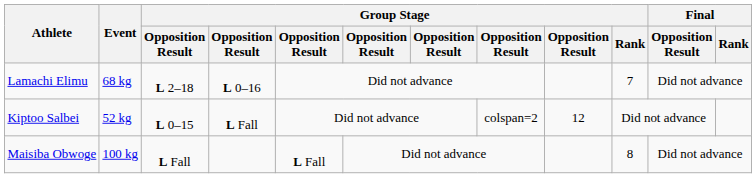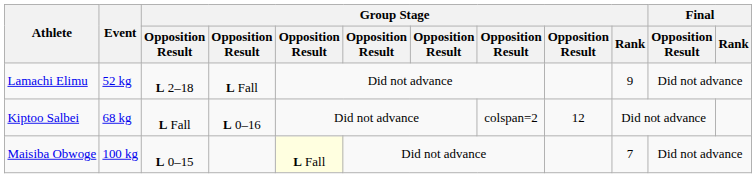(117, 81) 68 kg -> (117, 81) 52 kg
(242, 88) L 0–16 -> (242, 88) L Fall
(630, 81) 7 -> (630, 81) 9
(117, 117) 52 kg -> (117, 117) 68 kg
(175, 125) L 0–15 -> (175, 125) L Fall
(242, 125) L Fall -> (242, 125) L 0–16
(175, 162) L Fall -> (175, 162) L 0–15
(309, 162) no background -> (309, 162) lightyellow background
(630, 154) 8 -> (630, 154) 7
